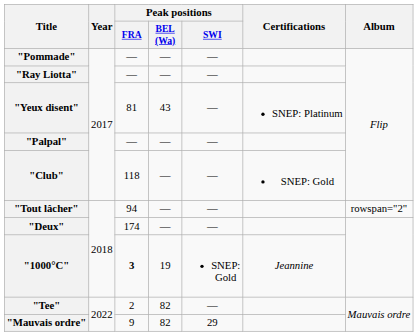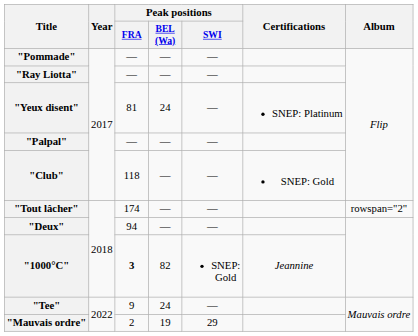(165, 108) 43 -> (165, 108) 24
(132, 209) 94 -> (132, 209) 174
(132, 226) 174 -> (132, 226) 94
(165, 266) 19 -> (165, 266) 82
(132, 305) 2 -> (132, 305) 9
(165, 305) 82 -> (165, 305) 24
(132, 322) 9 -> (132, 322) 2
(165, 322) 82 -> (165, 322) 19
